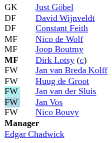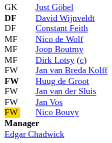(10, 18) normal -> (11, 18) bold
(12, 60) bold -> (11, 60) normal
(11, 81) normal -> (12, 81) bold
(11, 91) paleturquoise background -> (11, 91) no background
(11, 102) lightblue background -> (11, 102) no background
(11, 112) no background -> (11, 112) gold background
